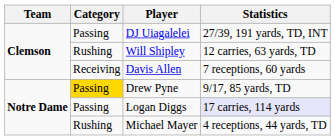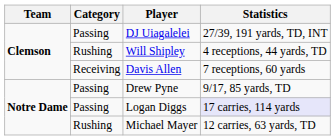(259, 51) 12 carries, 63 yards, TD -> (265, 51) 4 receptions, 44 yards, TD
(91, 88) gold background -> (91, 88) no background
(265, 125) 4 receptions, 44 yards, TD -> (259, 125) 12 carries, 63 yards, TD
